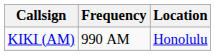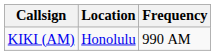columns swapped: (114, 15) <-> (180, 15)
